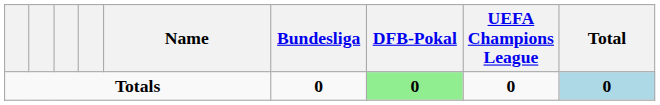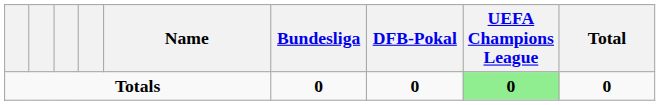(415, 85) lightgreen background -> (415, 85) no background
(511, 85) no background -> (511, 85) lightgreen background
(607, 85) lightblue background -> (607, 85) no background
